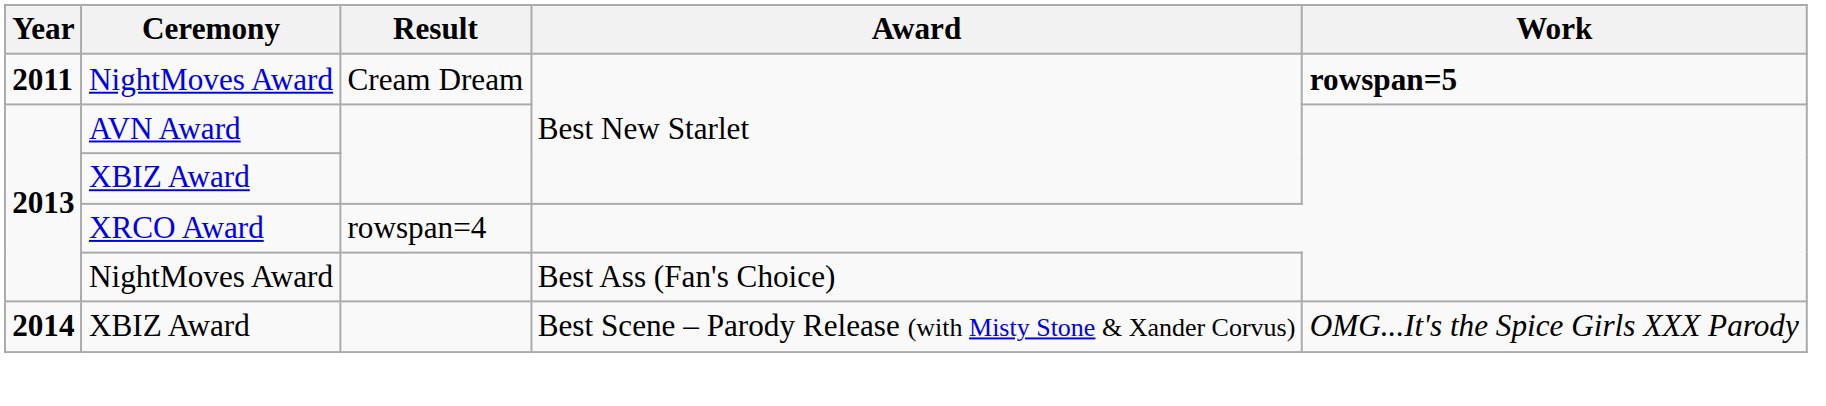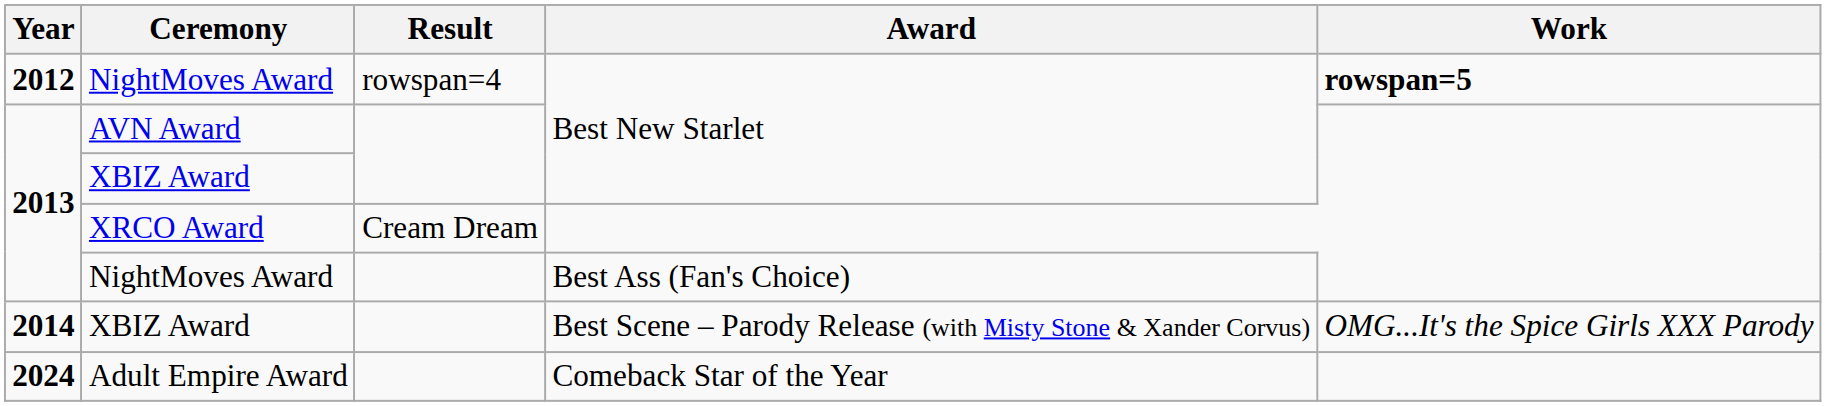(43, 78) 2011 -> (43, 78) 2012
(435, 78) Cream Dream -> (432, 78) rowspan=4
(417, 227) rowspan=4 -> (450, 227) Cream Dream
+ row: (218, 375)
